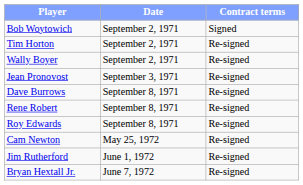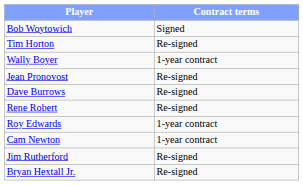- column: (153, 12)
(229, 60) Re-signed -> (187, 60) 1-year contract
(229, 124) Re-signed -> (187, 124) 1-year contract
(229, 140) Re-signed -> (187, 140) 1-year contract
